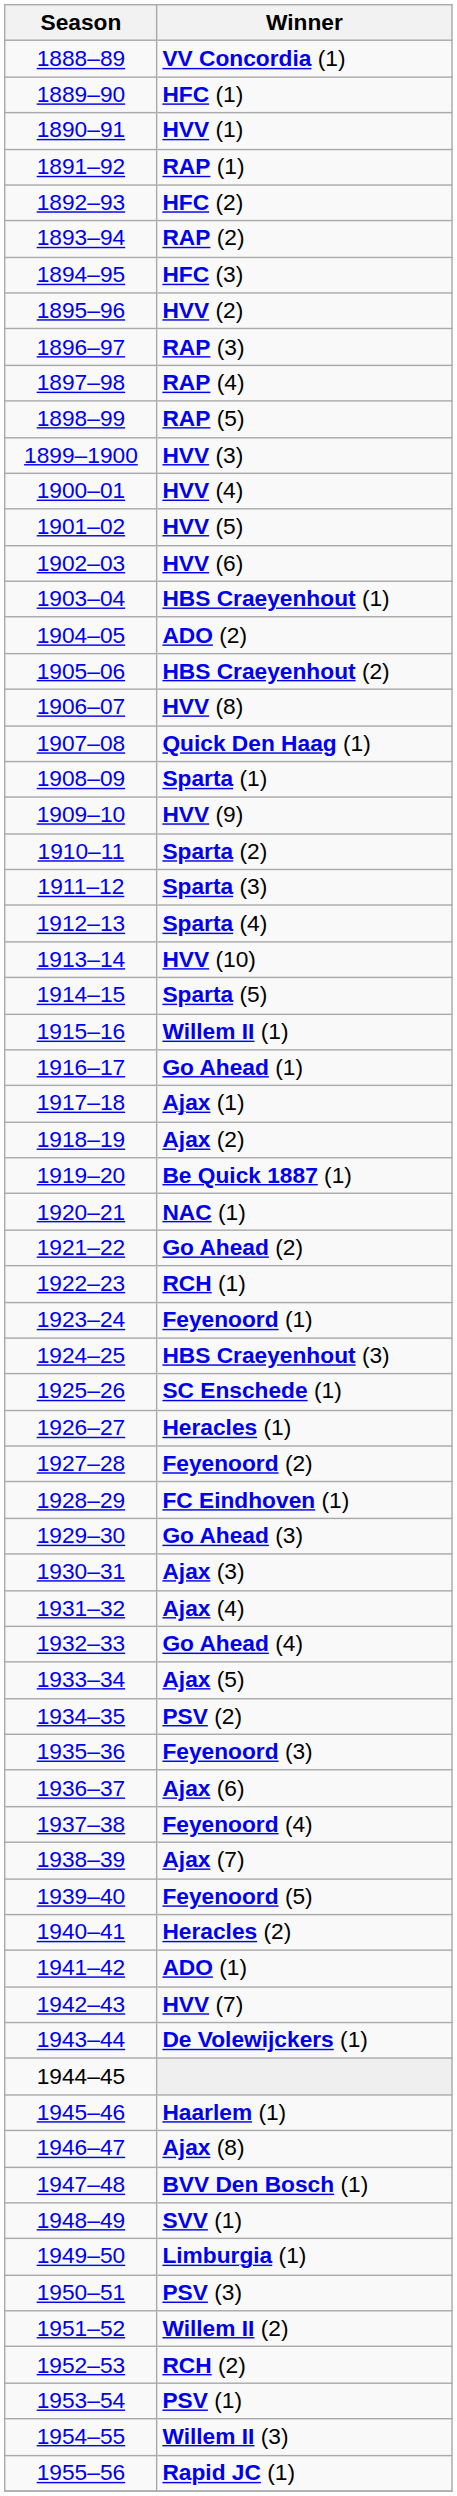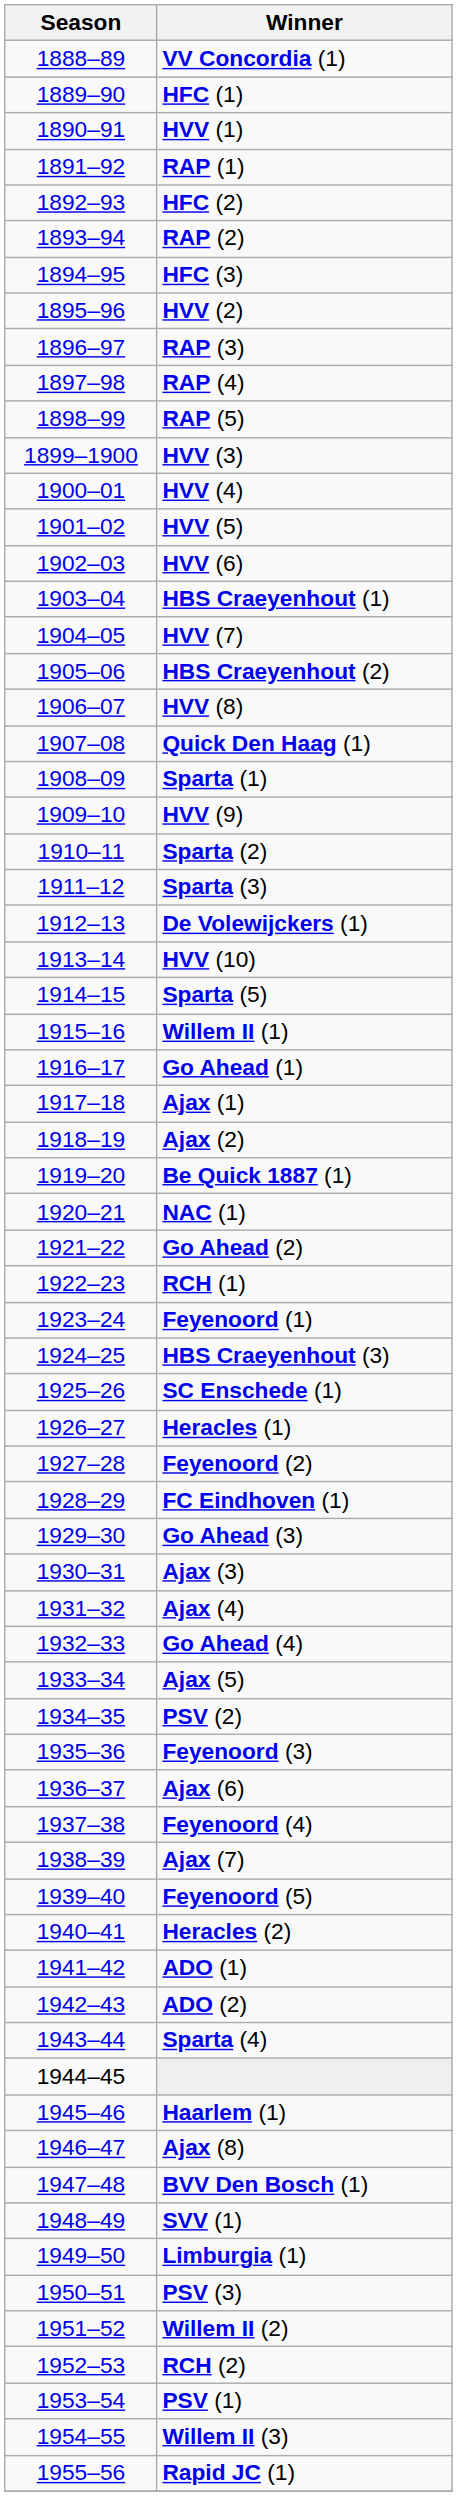(205, 635) ADO (2) -> (203, 635) HVV (7)
(215, 923) Sparta (4) -> (265, 923) De Volewijckers (1)
(203, 2004) HVV (7) -> (205, 2004) ADO (2)
(265, 2040) De Volewijckers (1) -> (215, 2040) Sparta (4)
